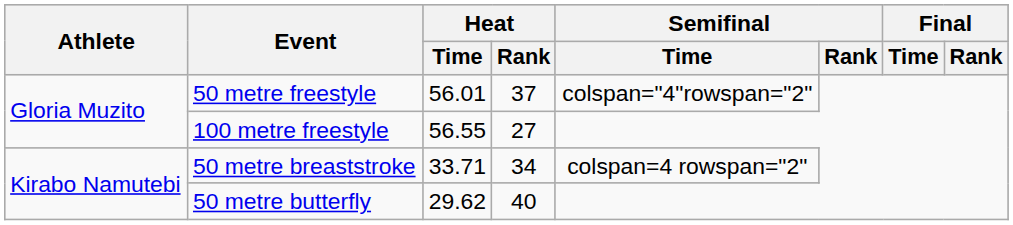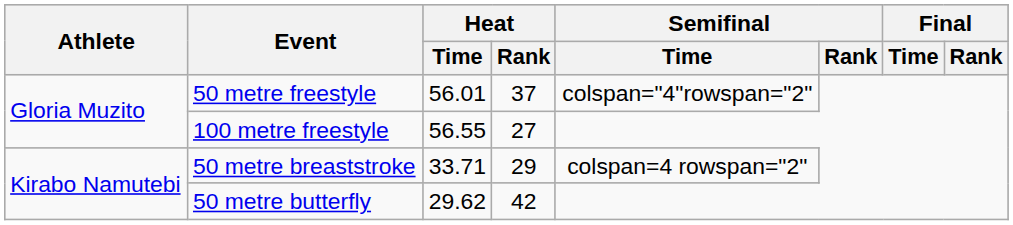(524, 166) 34 -> (524, 166) 29
(524, 202) 40 -> (524, 202) 42
